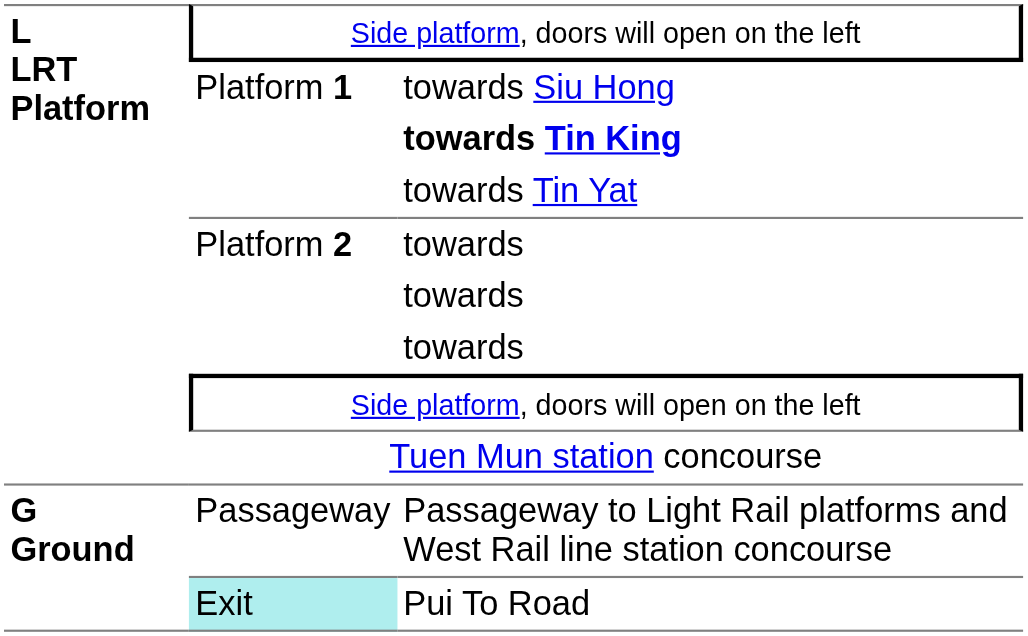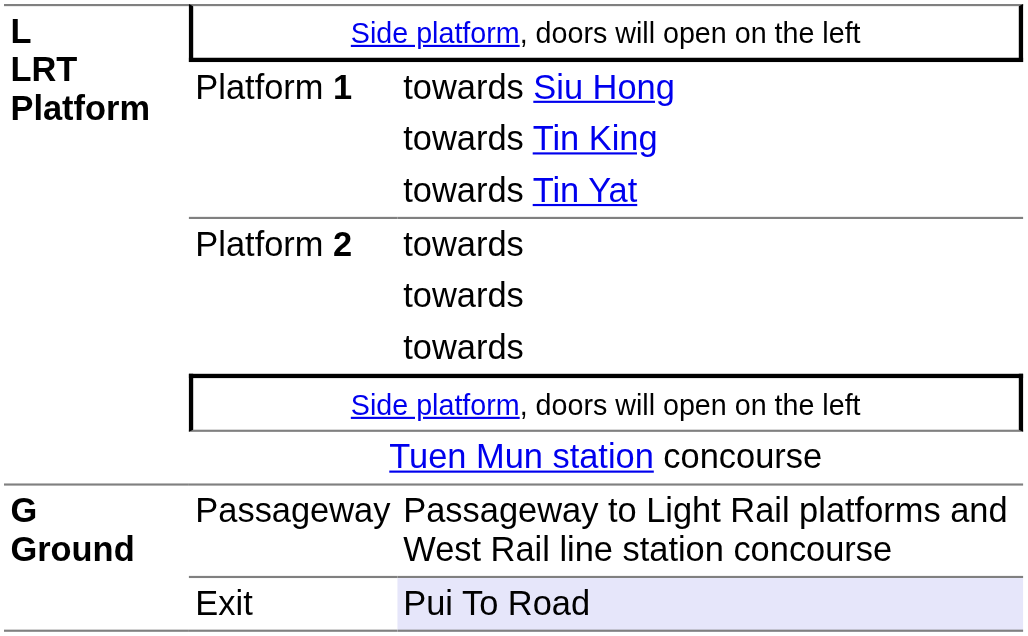(543, 138) bold -> (530, 138) normal
(224, 603) paleturquoise background -> (224, 603) no background
(497, 603) no background -> (497, 603) lavender background
